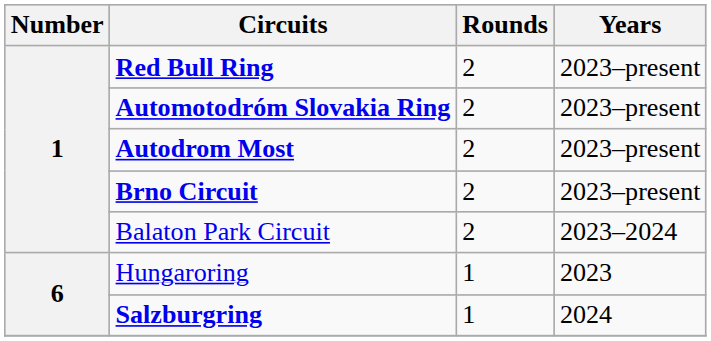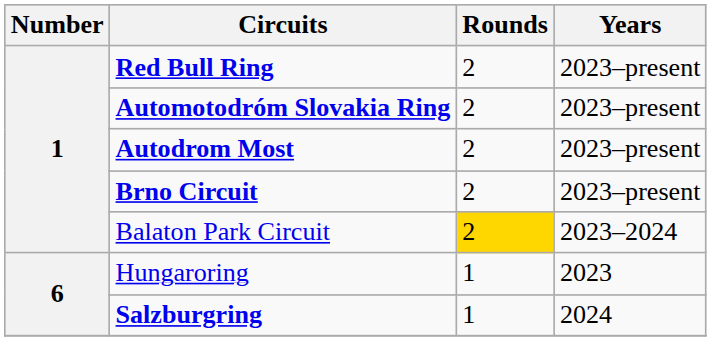(469, 231) no background -> (469, 231) gold background
